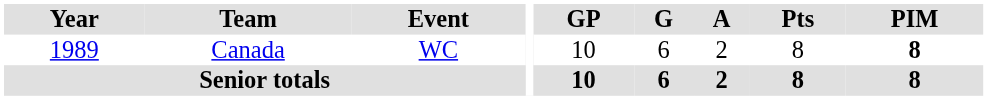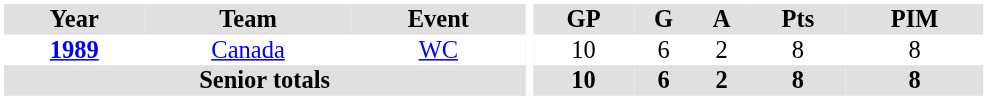(74, 49) normal -> (74, 49) bold
(915, 49) bold -> (915, 49) normal
